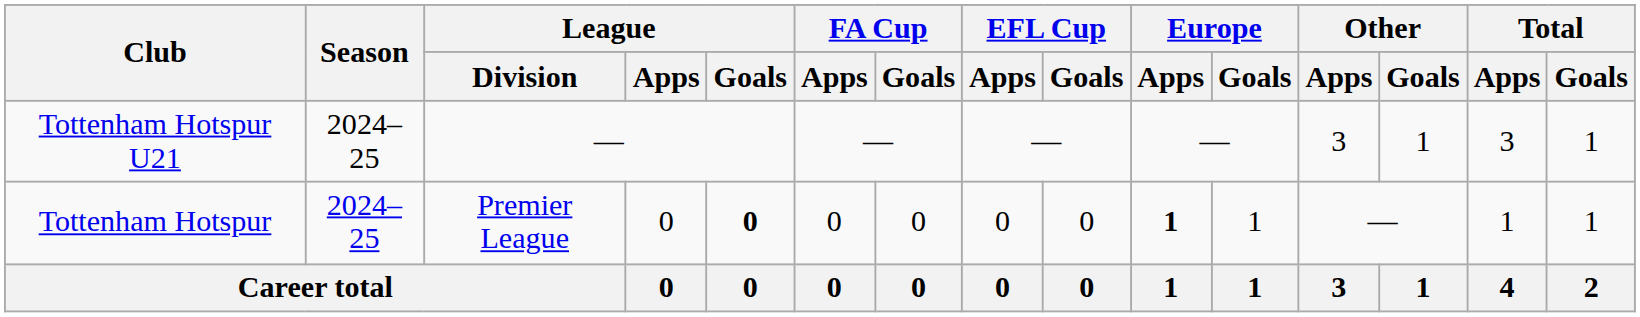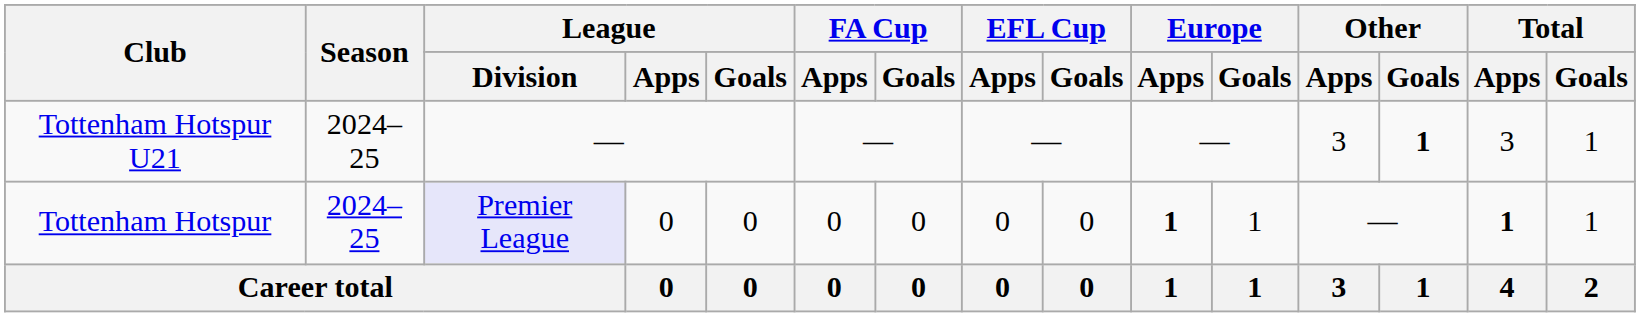(1423, 140) normal -> (1423, 140) bold
(525, 222) no background -> (525, 222) lavender background
(750, 222) bold -> (750, 222) normal
(1507, 222) normal -> (1507, 222) bold
